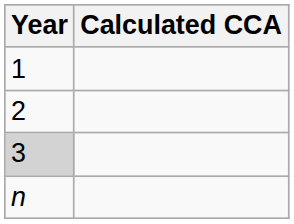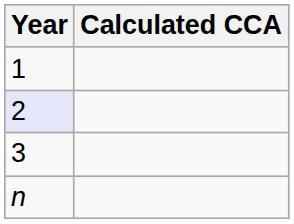(19, 111) no background -> (19, 111) lavender background
(19, 153) lightgrey background -> (19, 153) no background
